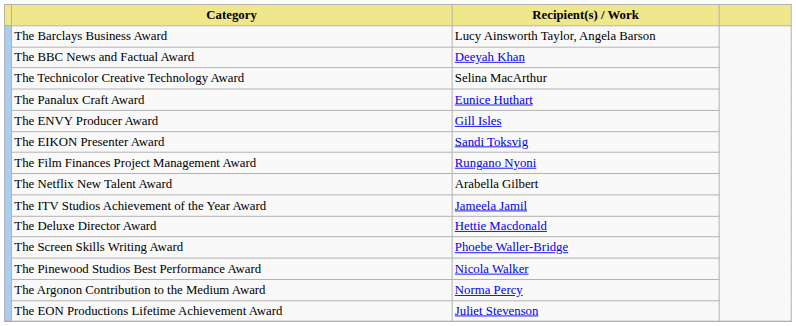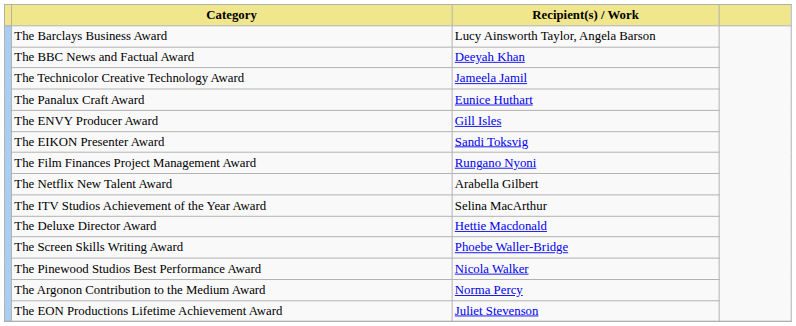(501, 78) Selina MacArthur -> (491, 78) Jameela Jamil
(491, 205) Jameela Jamil -> (501, 205) Selina MacArthur
